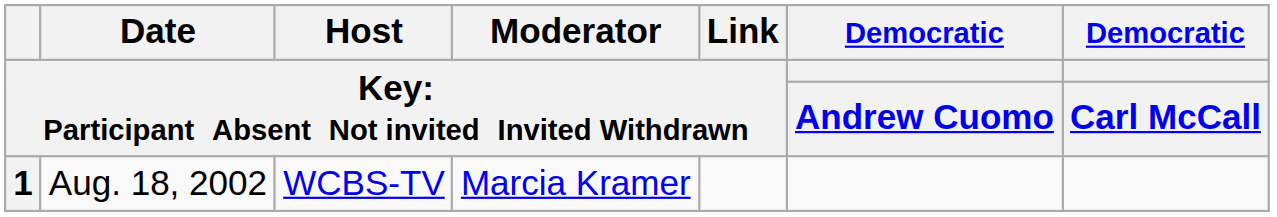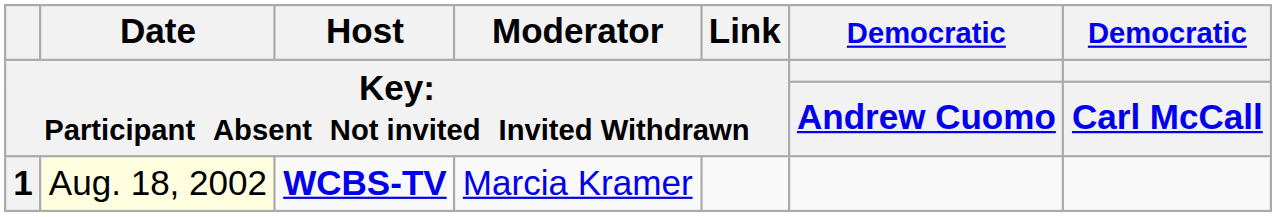(158, 182) no background -> (158, 182) lightyellow background
(364, 182) normal -> (365, 182) bold
